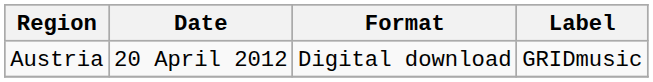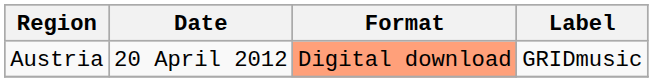(405, 59) no background -> (405, 59) lightsalmon background
